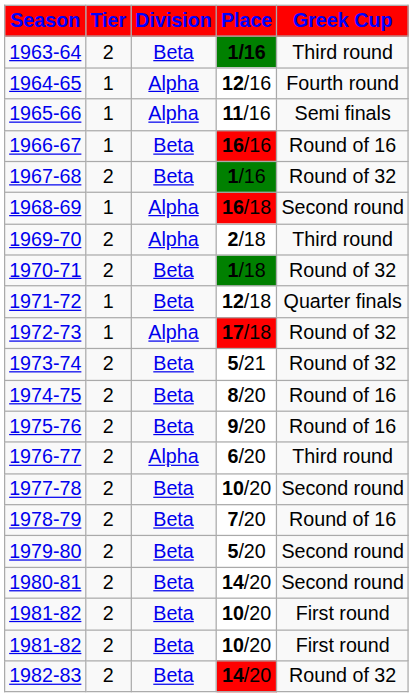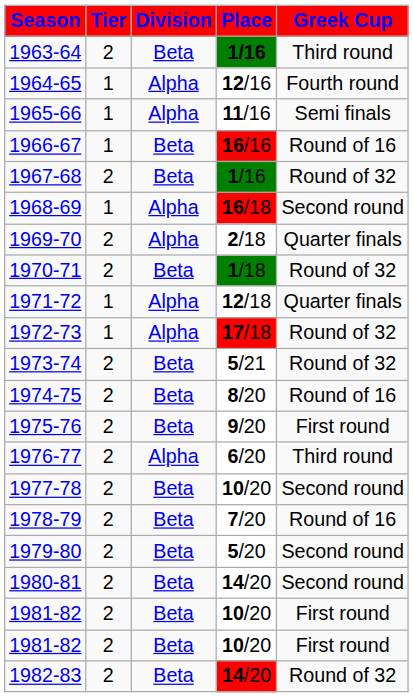(343, 239) Third round -> (343, 239) Quarter finals
(174, 301) Beta -> (174, 301) Alpha
(343, 426) Round of 16 -> (343, 426) First round
